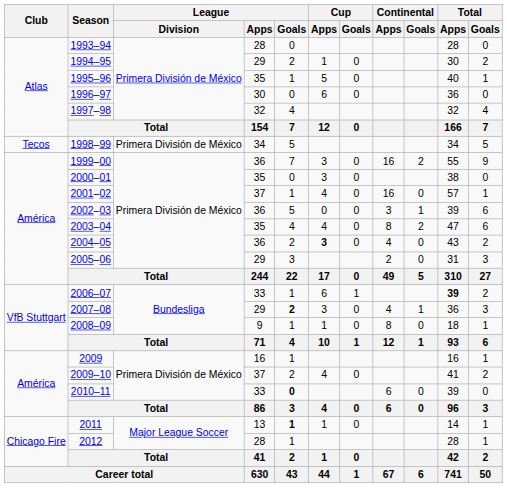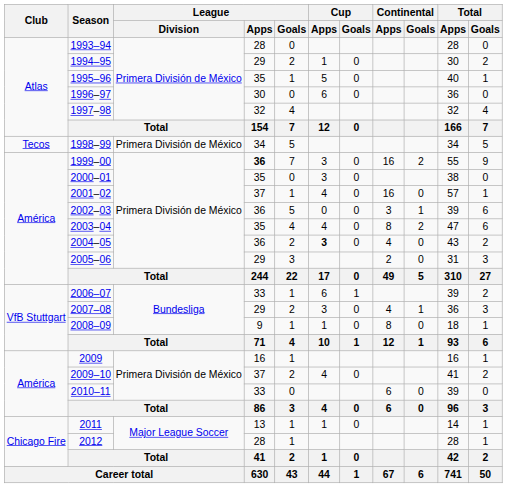(260, 161) normal -> (260, 161) bold
(453, 293) bold -> (453, 293) normal
(292, 309) bold -> (292, 309) normal
(292, 392) bold -> (292, 392) normal
(292, 425) bold -> (292, 425) normal
